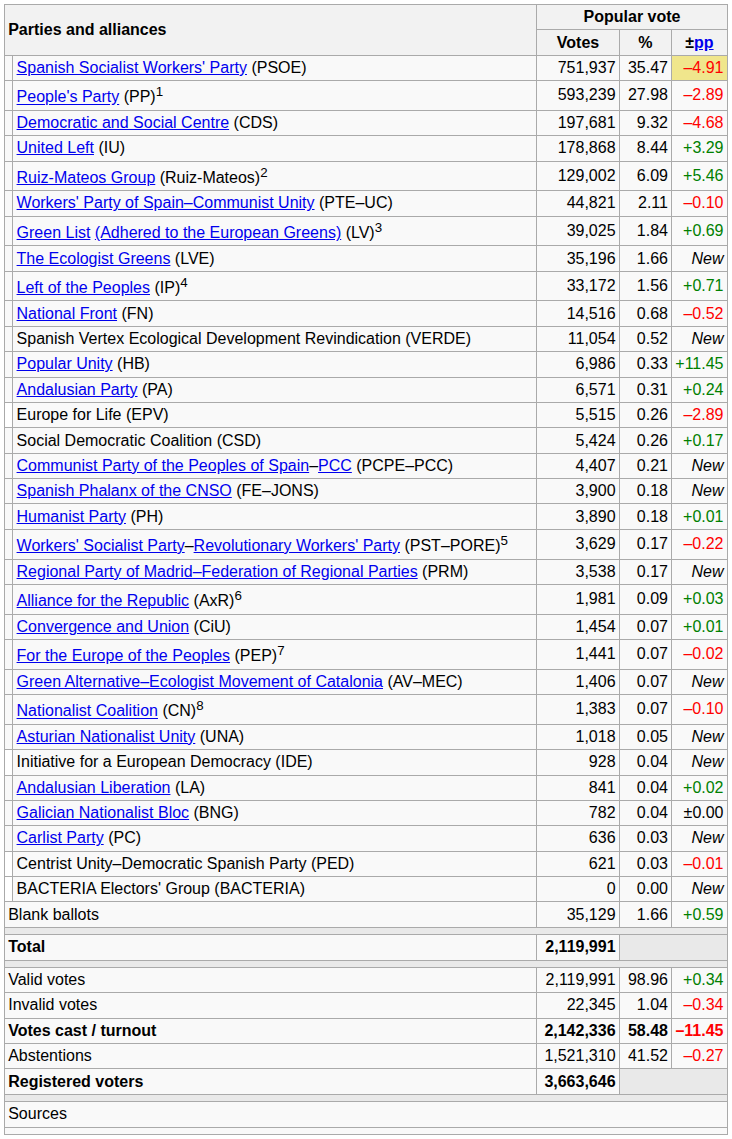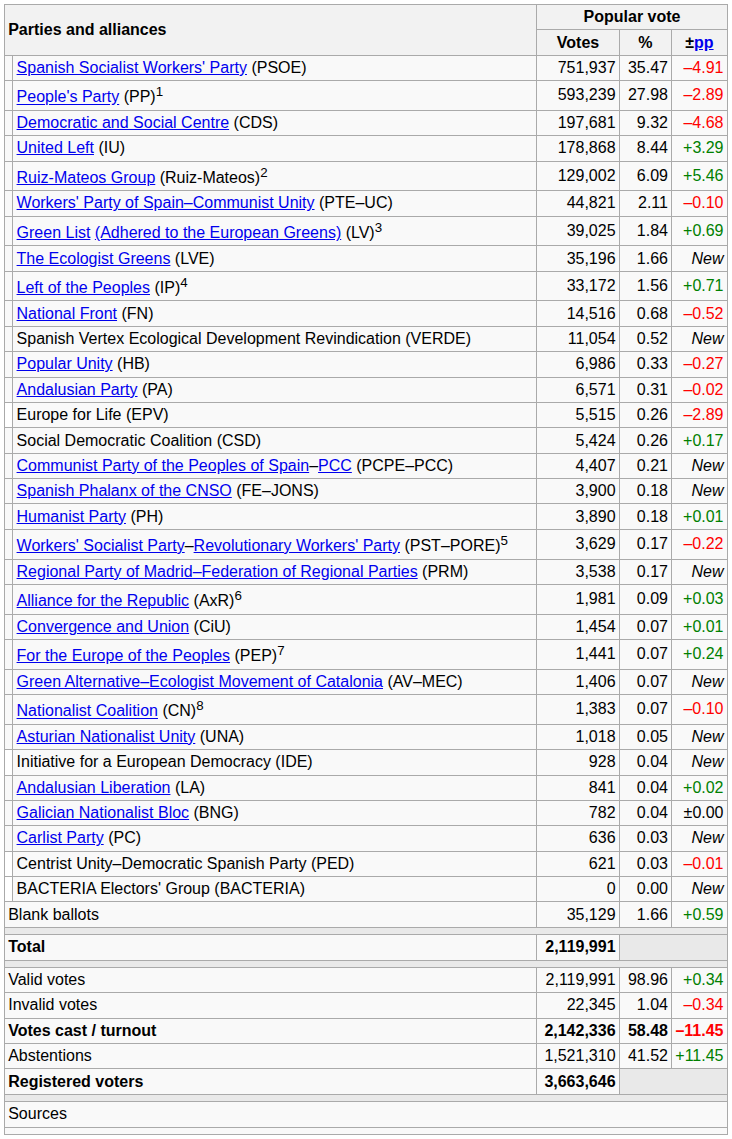(703, 67) khaki background -> (703, 67) no background
(699, 364) +11.45 -> (703, 364) –0.27
(703, 389) +0.24 -> (703, 389) –0.02
(703, 654) –0.02 -> (703, 654) +0.24
(703, 1056) –0.27 -> (699, 1056) +11.45
